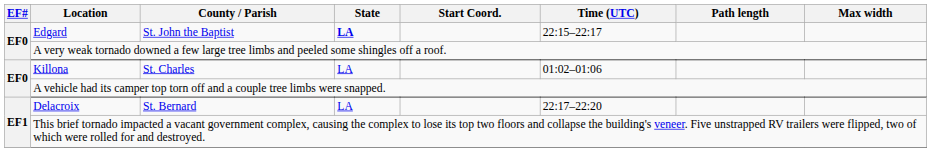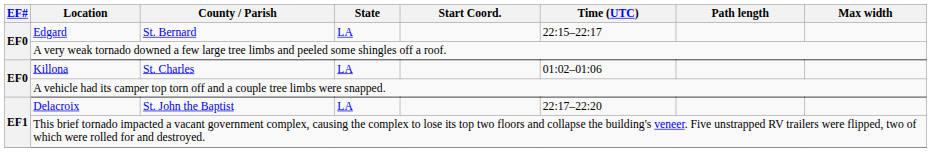(188, 32) St. John the Baptist -> (170, 32) St. Bernard
(345, 32) bold -> (345, 32) normal
(170, 106) St. Bernard -> (188, 106) St. John the Baptist
